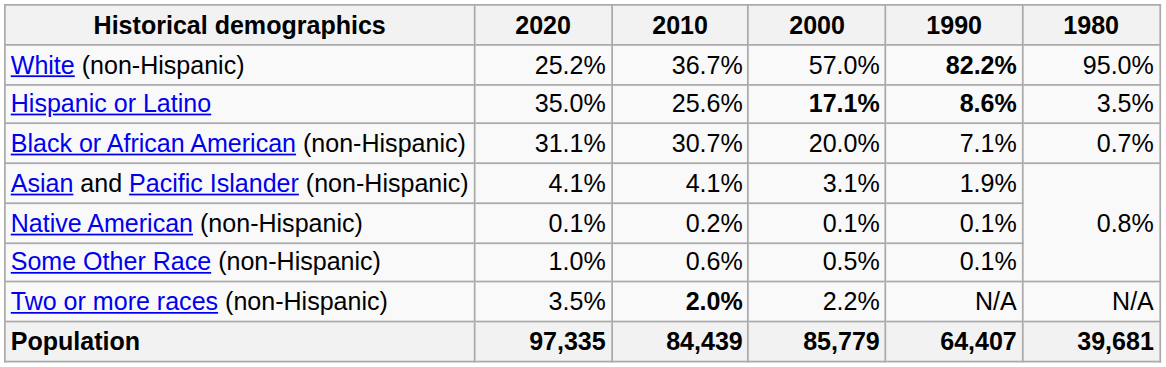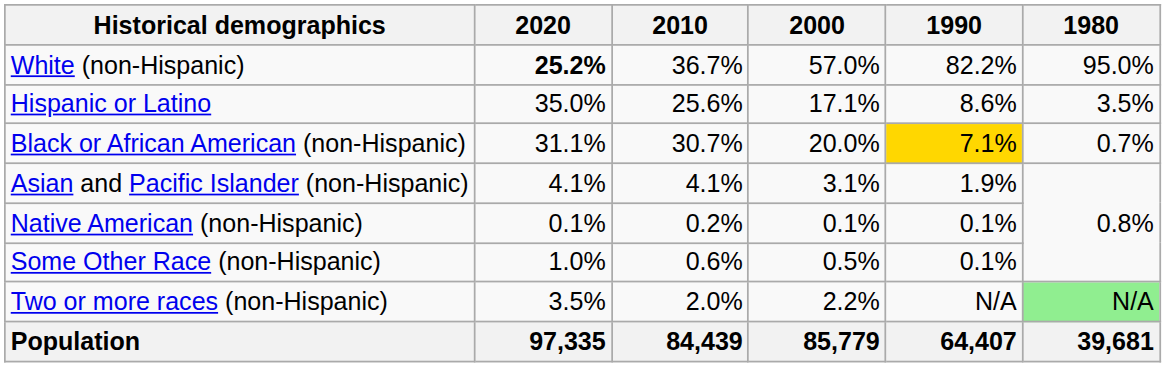(570, 65) normal -> (570, 65) bold
(981, 65) bold -> (981, 65) normal
(844, 104) bold -> (844, 104) normal
(988, 104) bold -> (988, 104) normal
(988, 144) no background -> (988, 144) gold background
(714, 302) bold -> (714, 302) normal
(1133, 302) no background -> (1133, 302) lightgreen background
